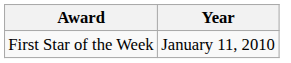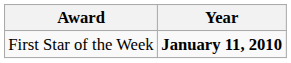(218, 44) normal -> (222, 44) bold
